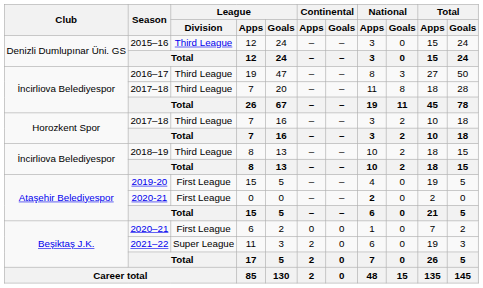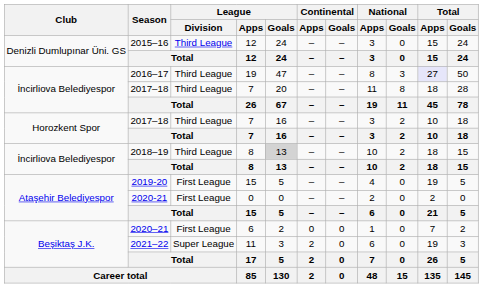(432, 74) no background -> (432, 74) lavender background
(281, 151) no background -> (281, 151) lightgrey background
(372, 197) bold -> (372, 197) normal
